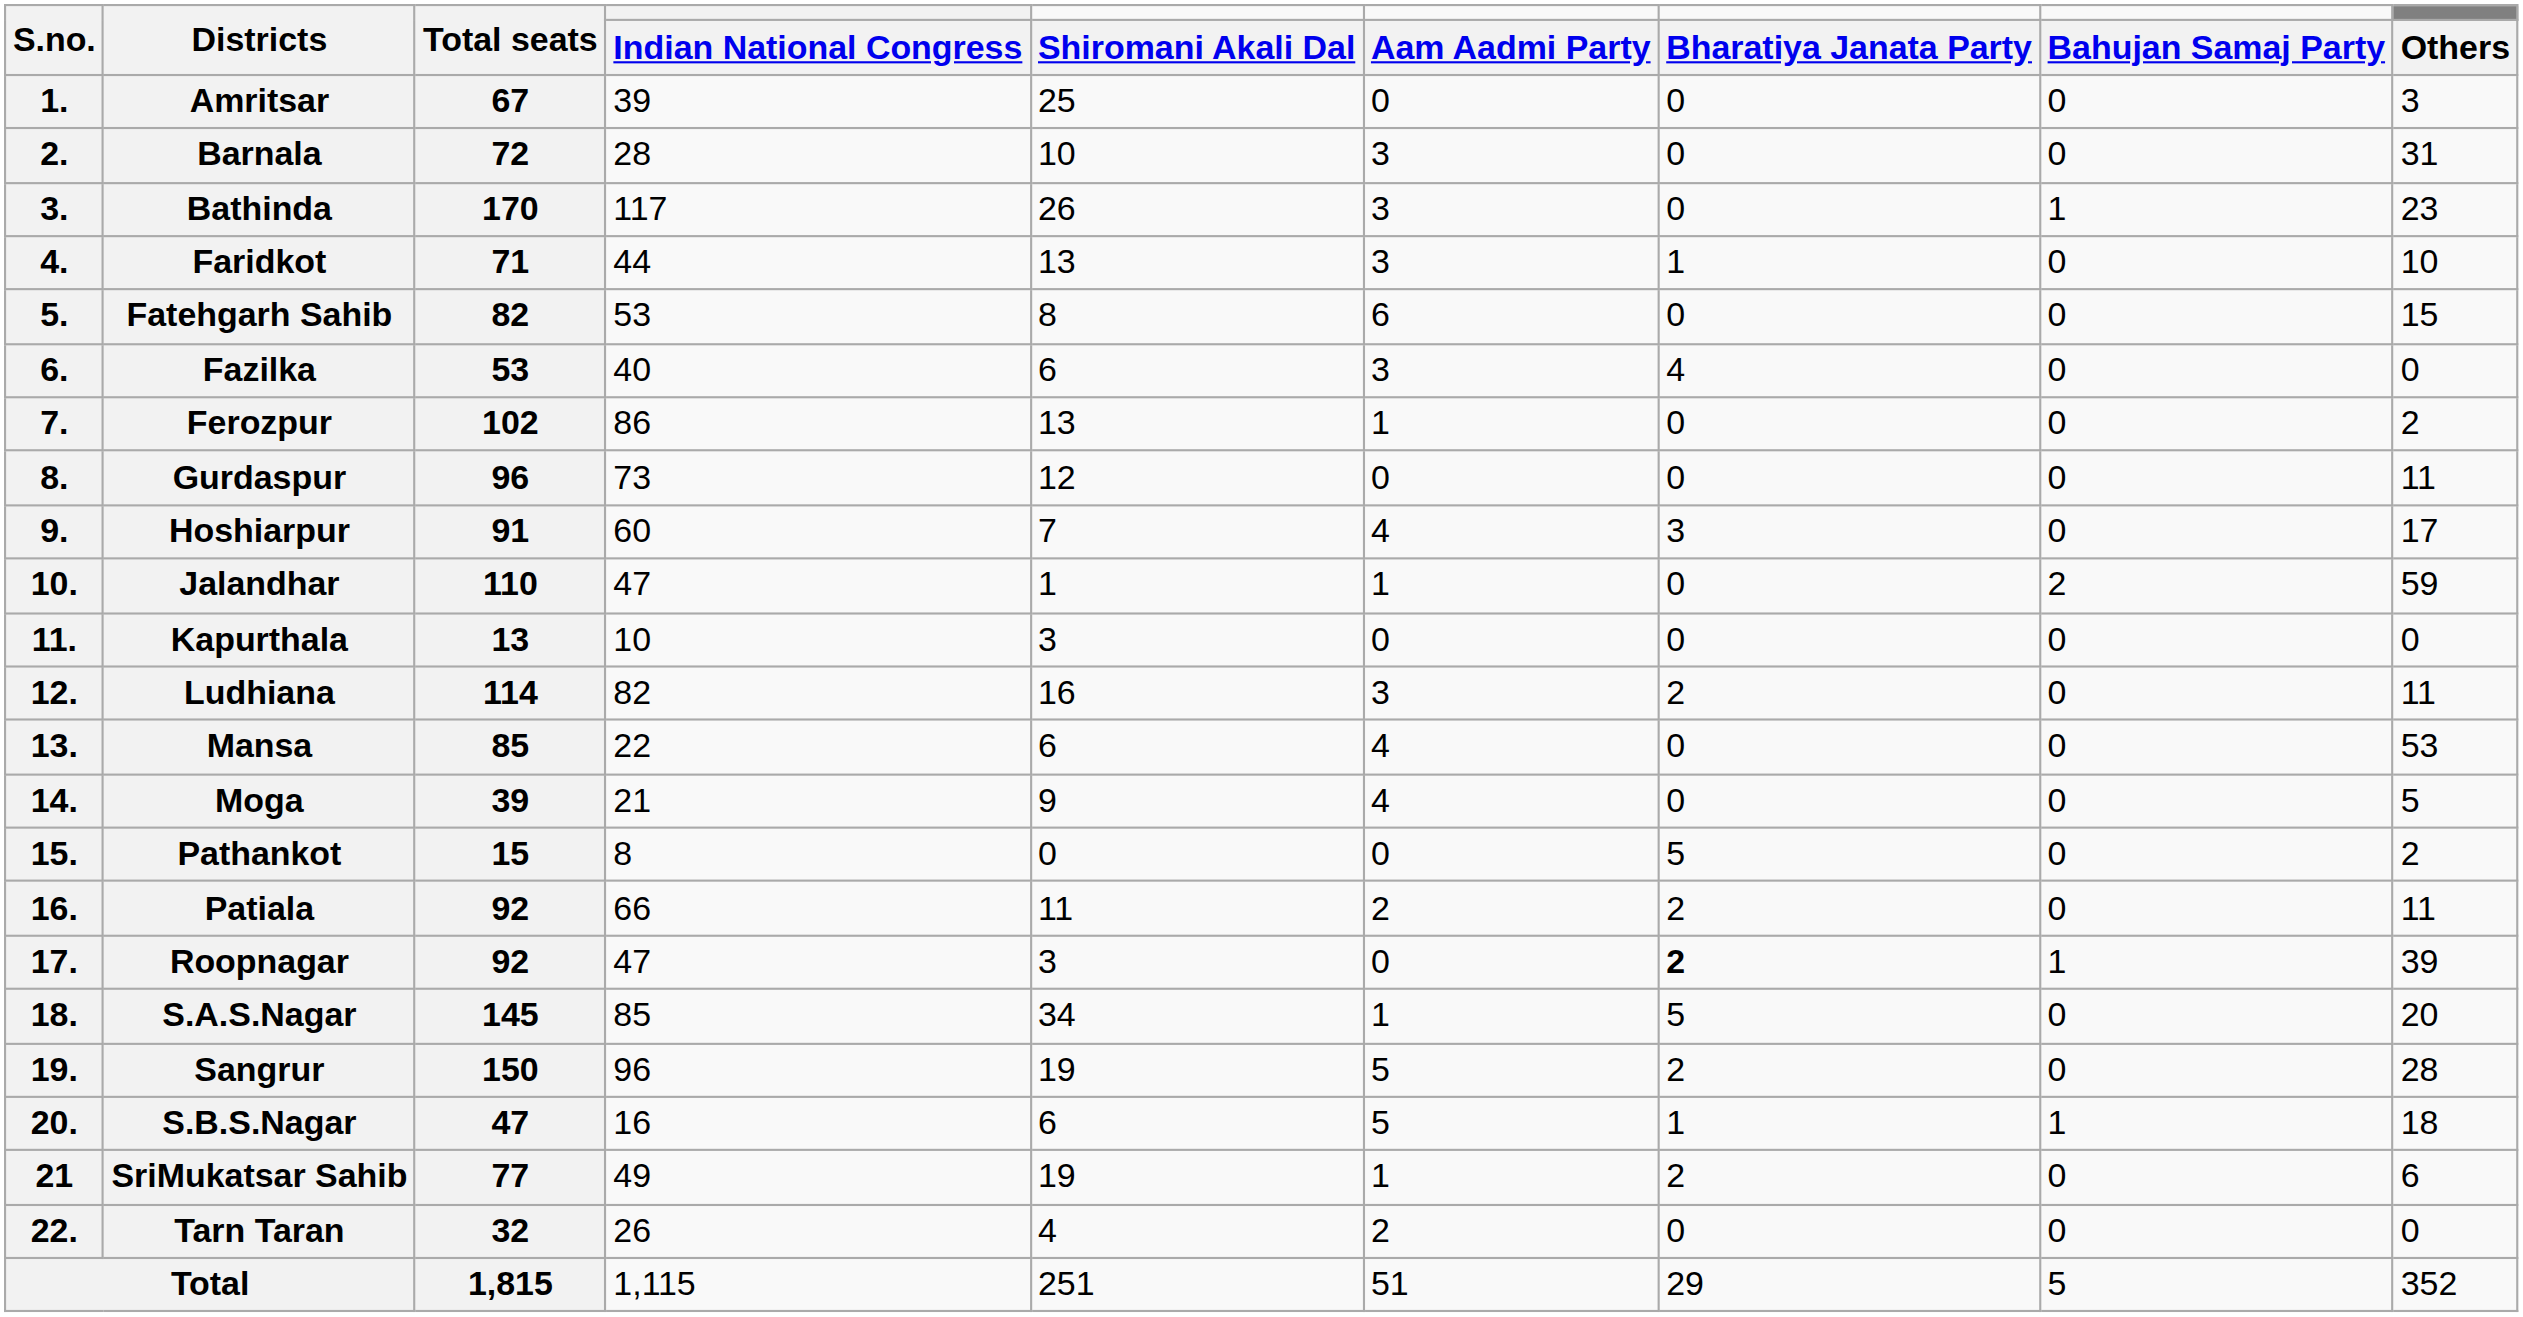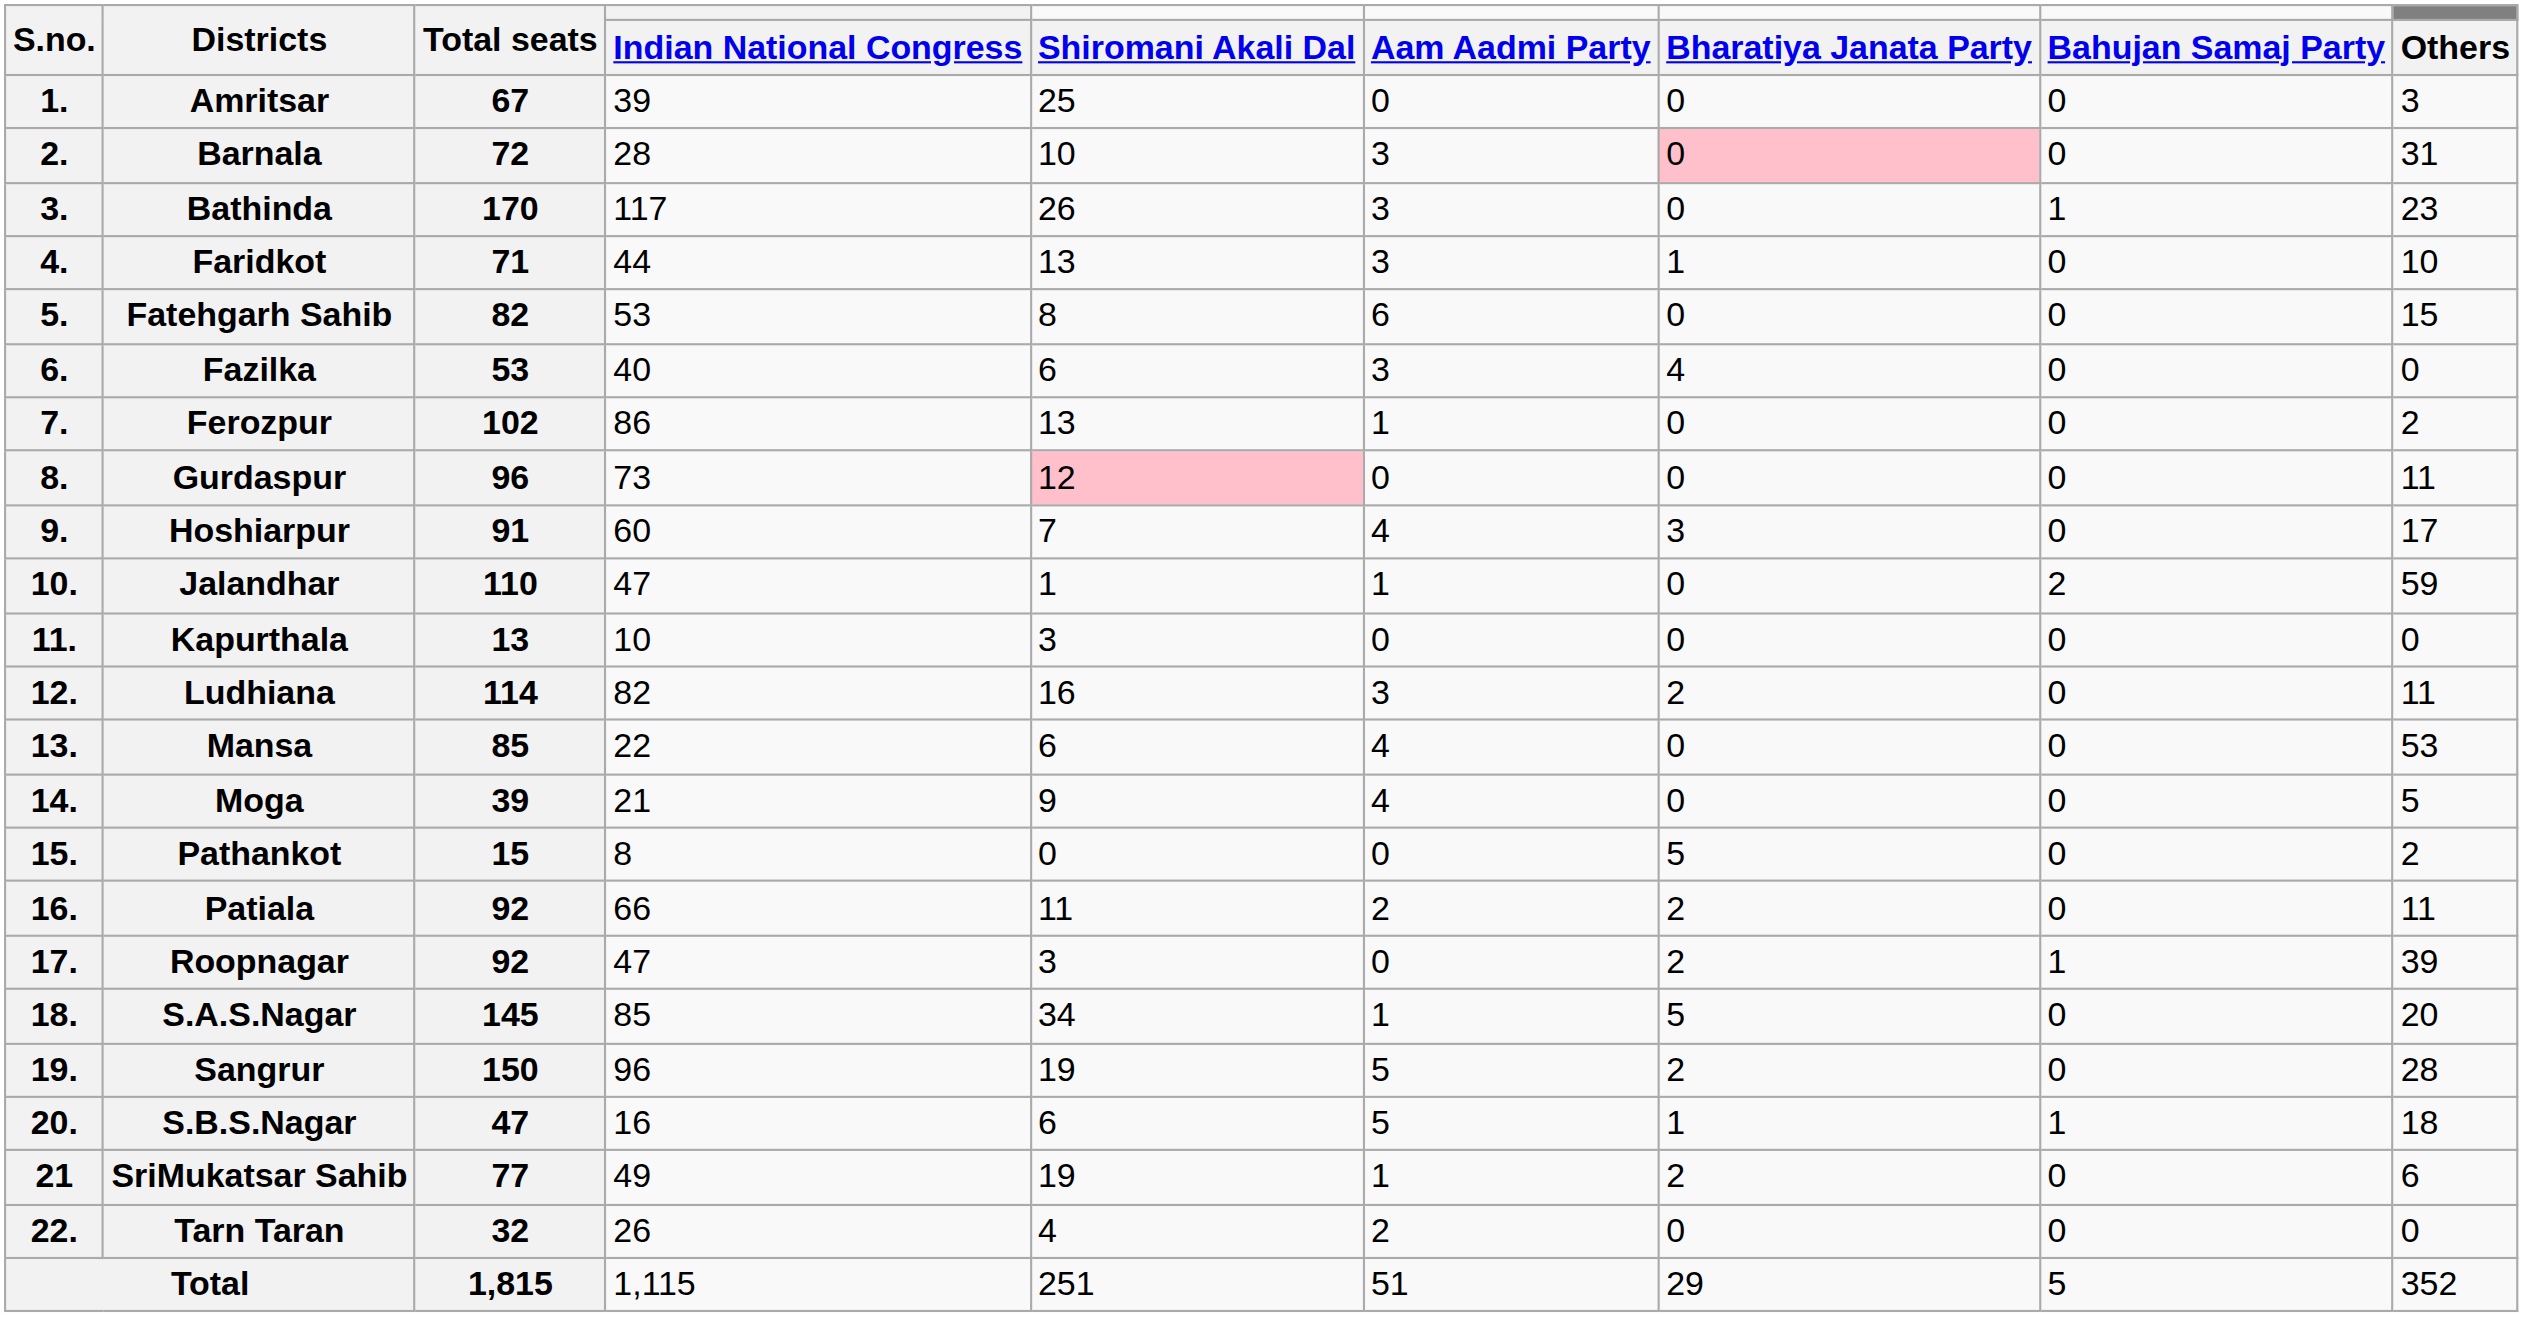(1676, 154) no background -> (1676, 154) pink background
(1057, 477) no background -> (1057, 477) pink background
(1676, 961) bold -> (1676, 961) normal
